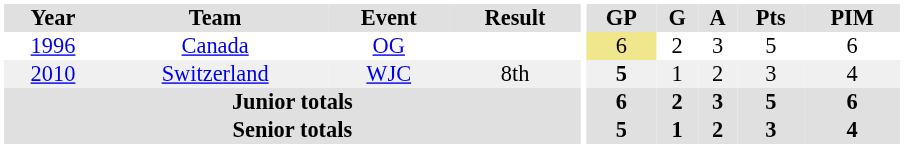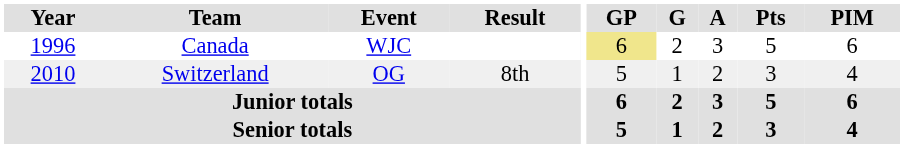(389, 45) OG -> (389, 45) WJC
(389, 73) WJC -> (389, 73) OG
(621, 73) bold -> (621, 73) normal
